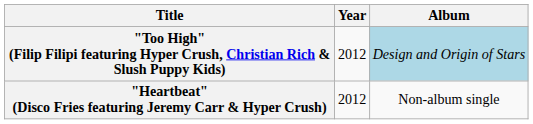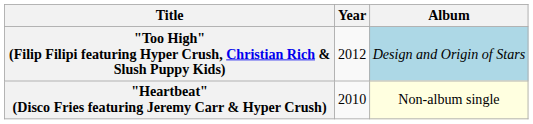(352, 99) 2012 -> (352, 99) 2010
(449, 99) no background -> (449, 99) lightyellow background
